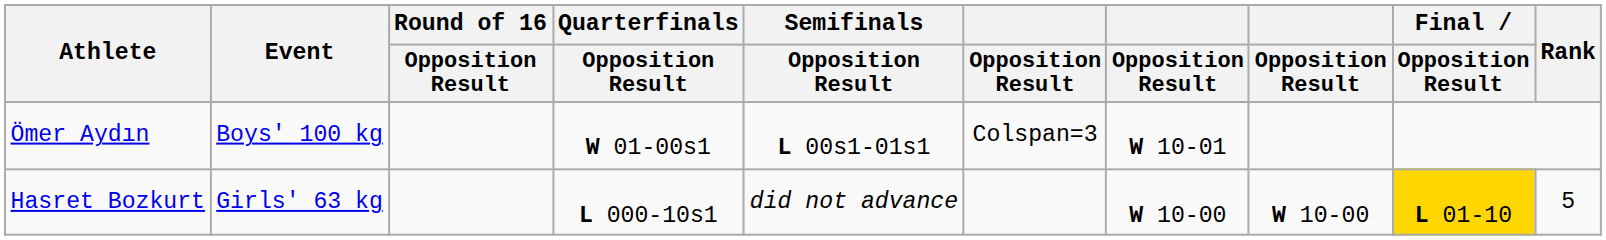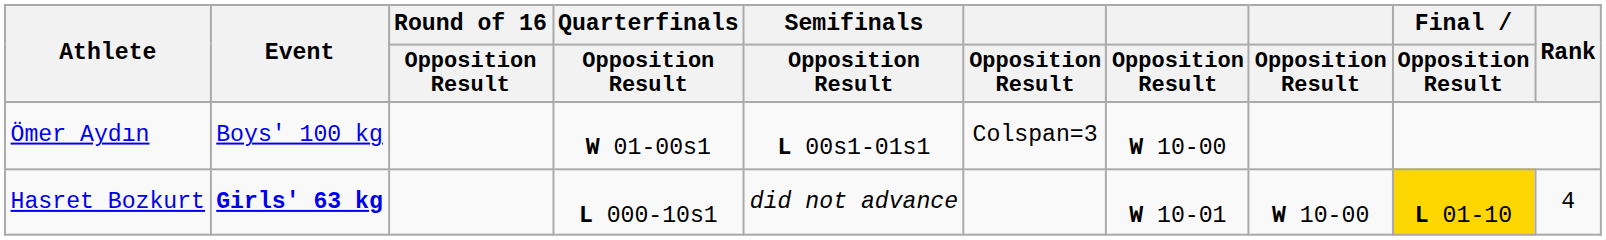(1178, 149) W 10-01 -> (1178, 149) W 10-00
(300, 202) normal -> (300, 202) bold
(1178, 216) W 10-00 -> (1178, 216) W 10-01
(1568, 202) 5 -> (1568, 202) 4
